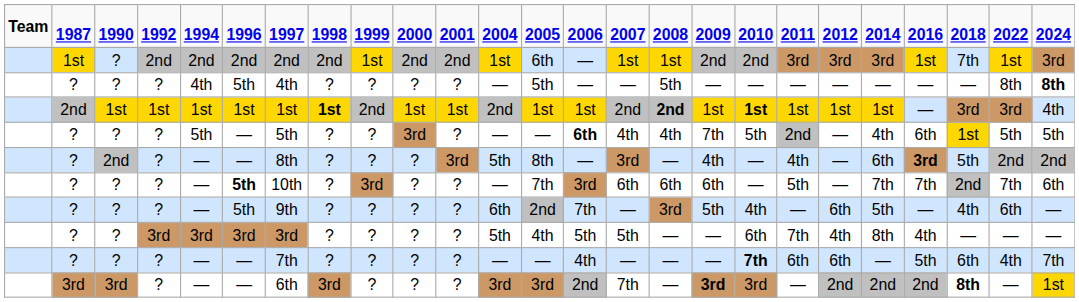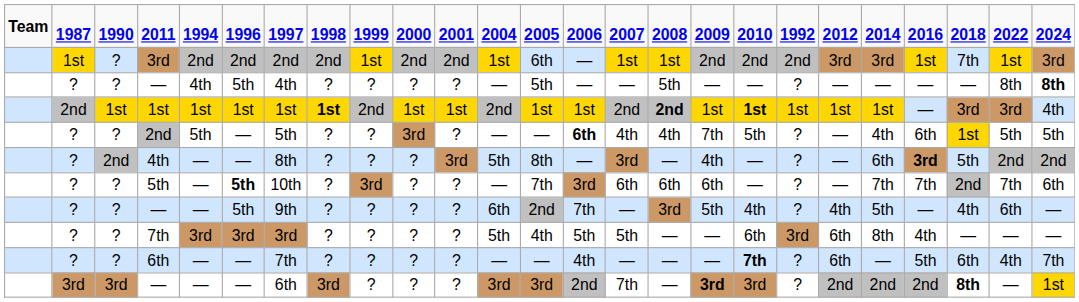columns swapped: (159, 35) <-> (798, 35)
(840, 210) 6th -> (840, 210) 4th
(840, 235) 4th -> (840, 235) 6th
